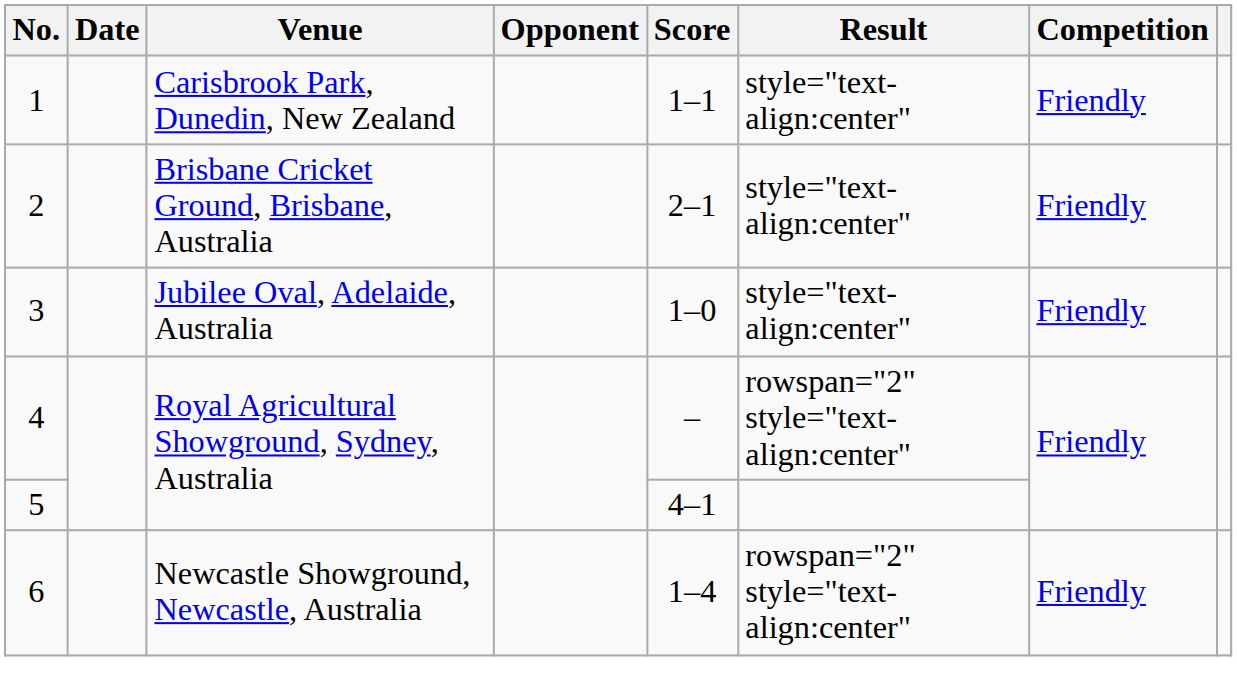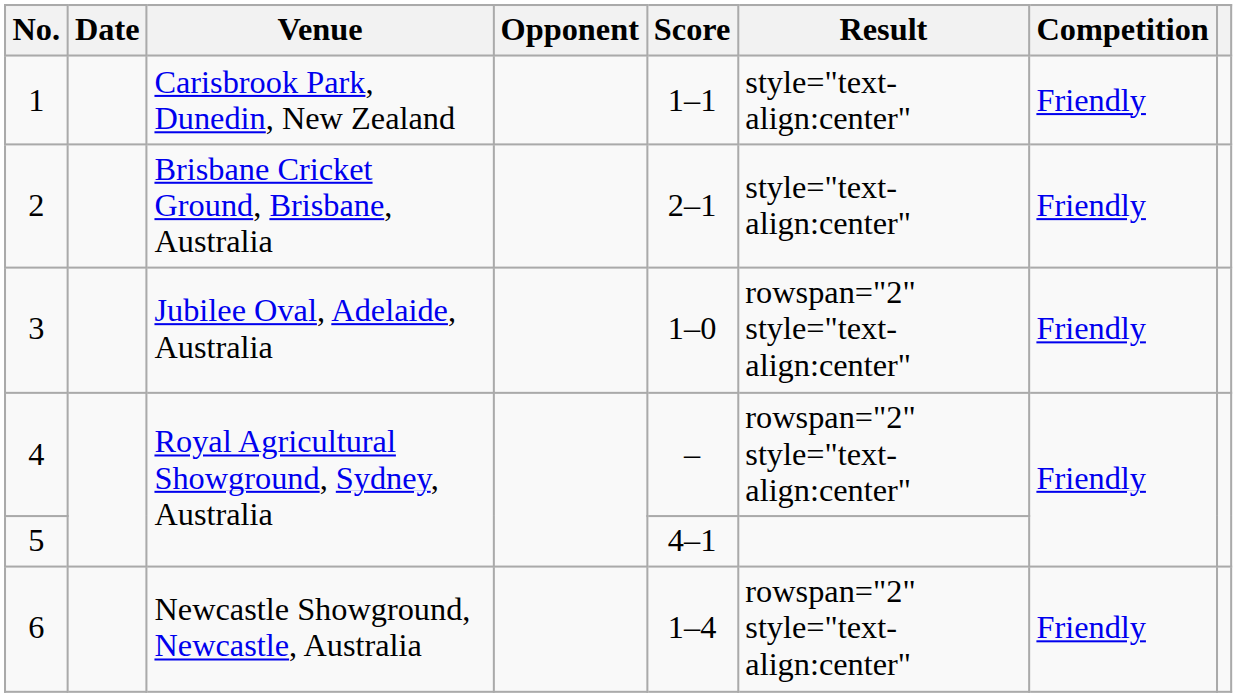(828, 311) style="text-align:center" -> (830, 329) rowspan="2" style="text-align:center"
